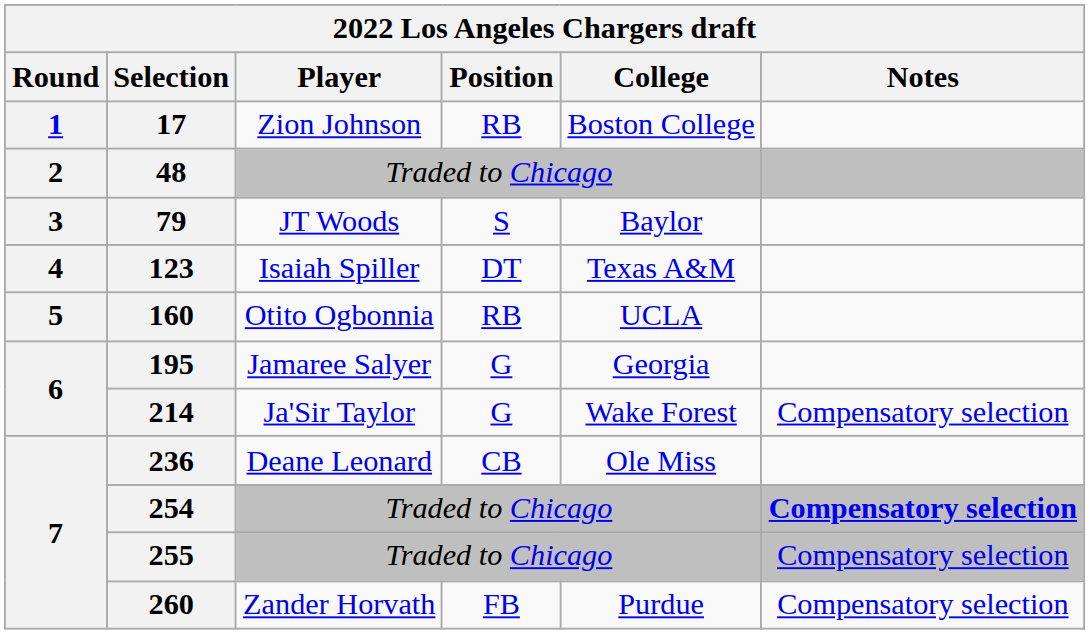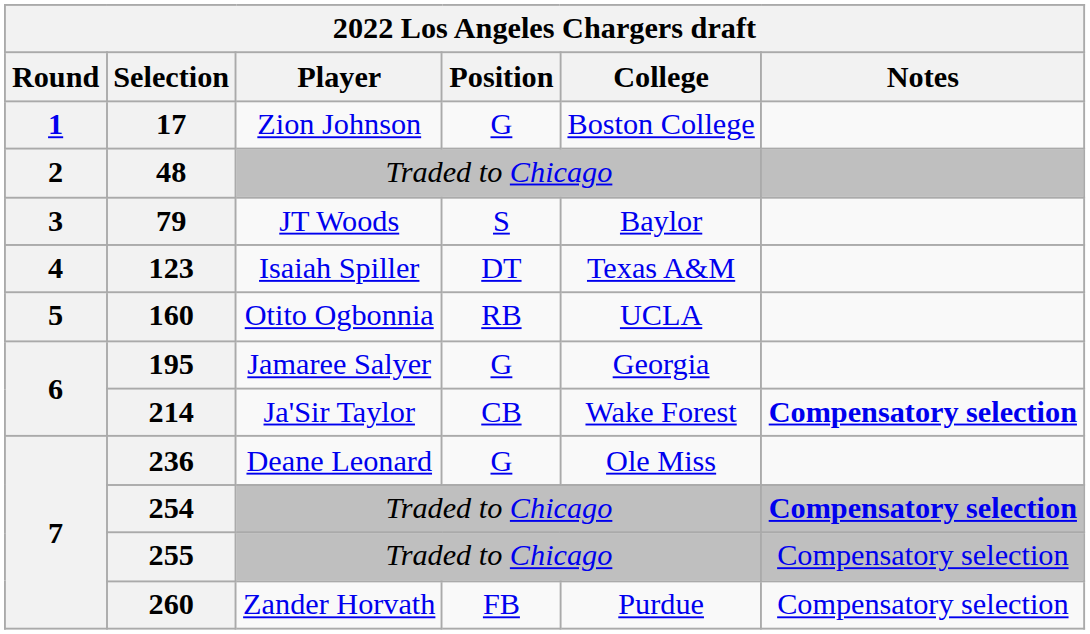(501, 124) RB -> (501, 124) G
(501, 412) G -> (501, 412) CB
(923, 412) normal -> (923, 412) bold
(501, 460) CB -> (501, 460) G
